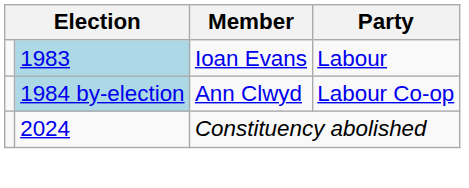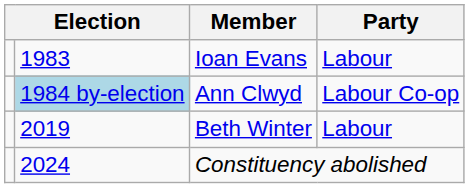(45, 57) lightblue background -> (45, 57) no background
+ row: (253, 128)
